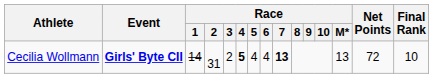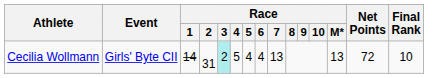(144, 58) bold -> (141, 58) normal
(229, 58) no background -> (224, 58) paleturquoise background
(242, 58) bold -> (236, 58) normal
(282, 58) bold -> (277, 58) normal
